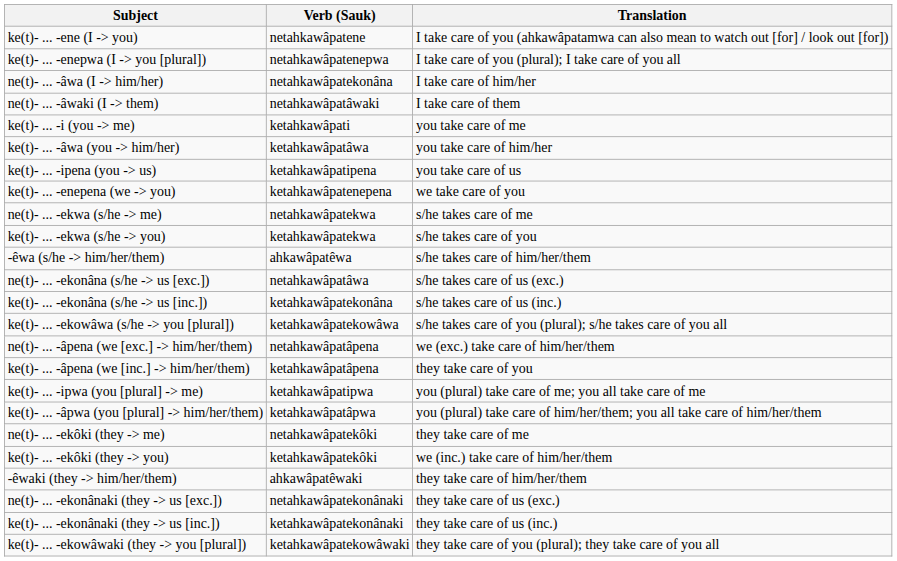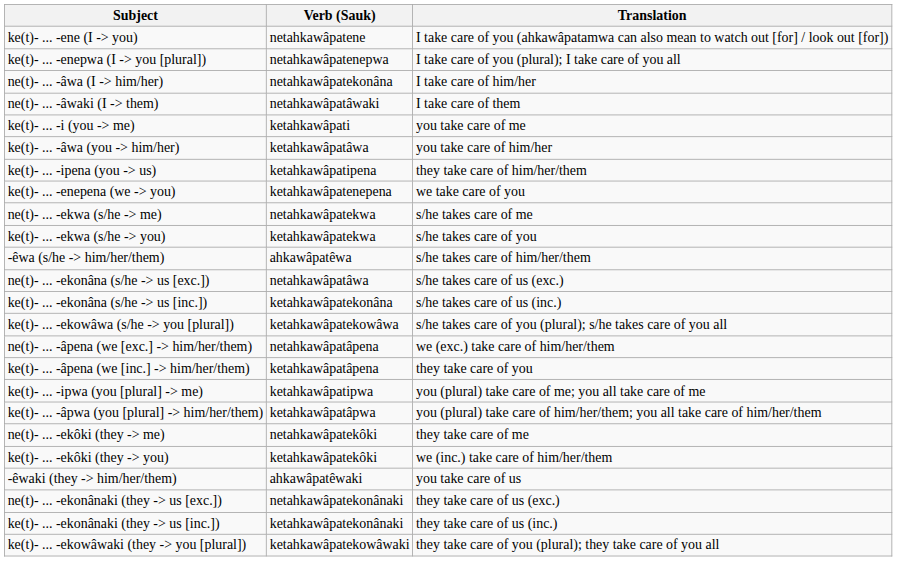(469, 170) you take care of us -> (501, 170) they take care of him/her/them
(501, 479) they take care of him/her/them -> (469, 479) you take care of us
